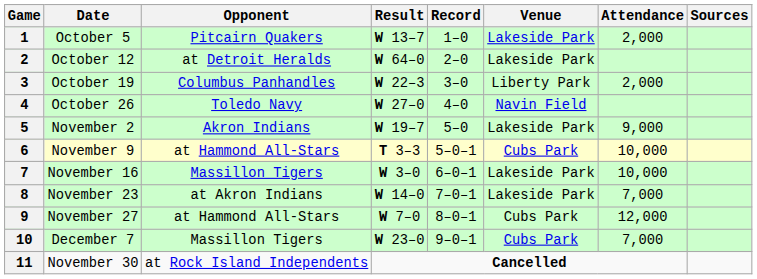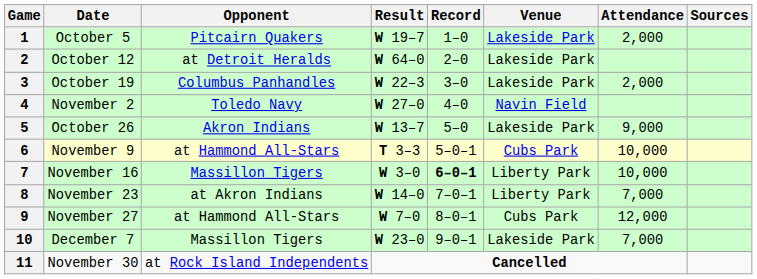(400, 38) W 13–7 -> (400, 38) W 19–7
(541, 83) Liberty Park -> (541, 83) Lakeside Park
(93, 106) October 26 -> (93, 106) November 2
(93, 128) November 2 -> (93, 128) October 26
(400, 128) W 19–7 -> (400, 128) W 13–7
(456, 173) normal -> (456, 173) bold
(541, 173) Lakeside Park -> (541, 173) Liberty Park
(541, 195) Lakeside Park -> (541, 195) Liberty Park
(541, 240) Cubs Park -> (541, 240) Lakeside Park
